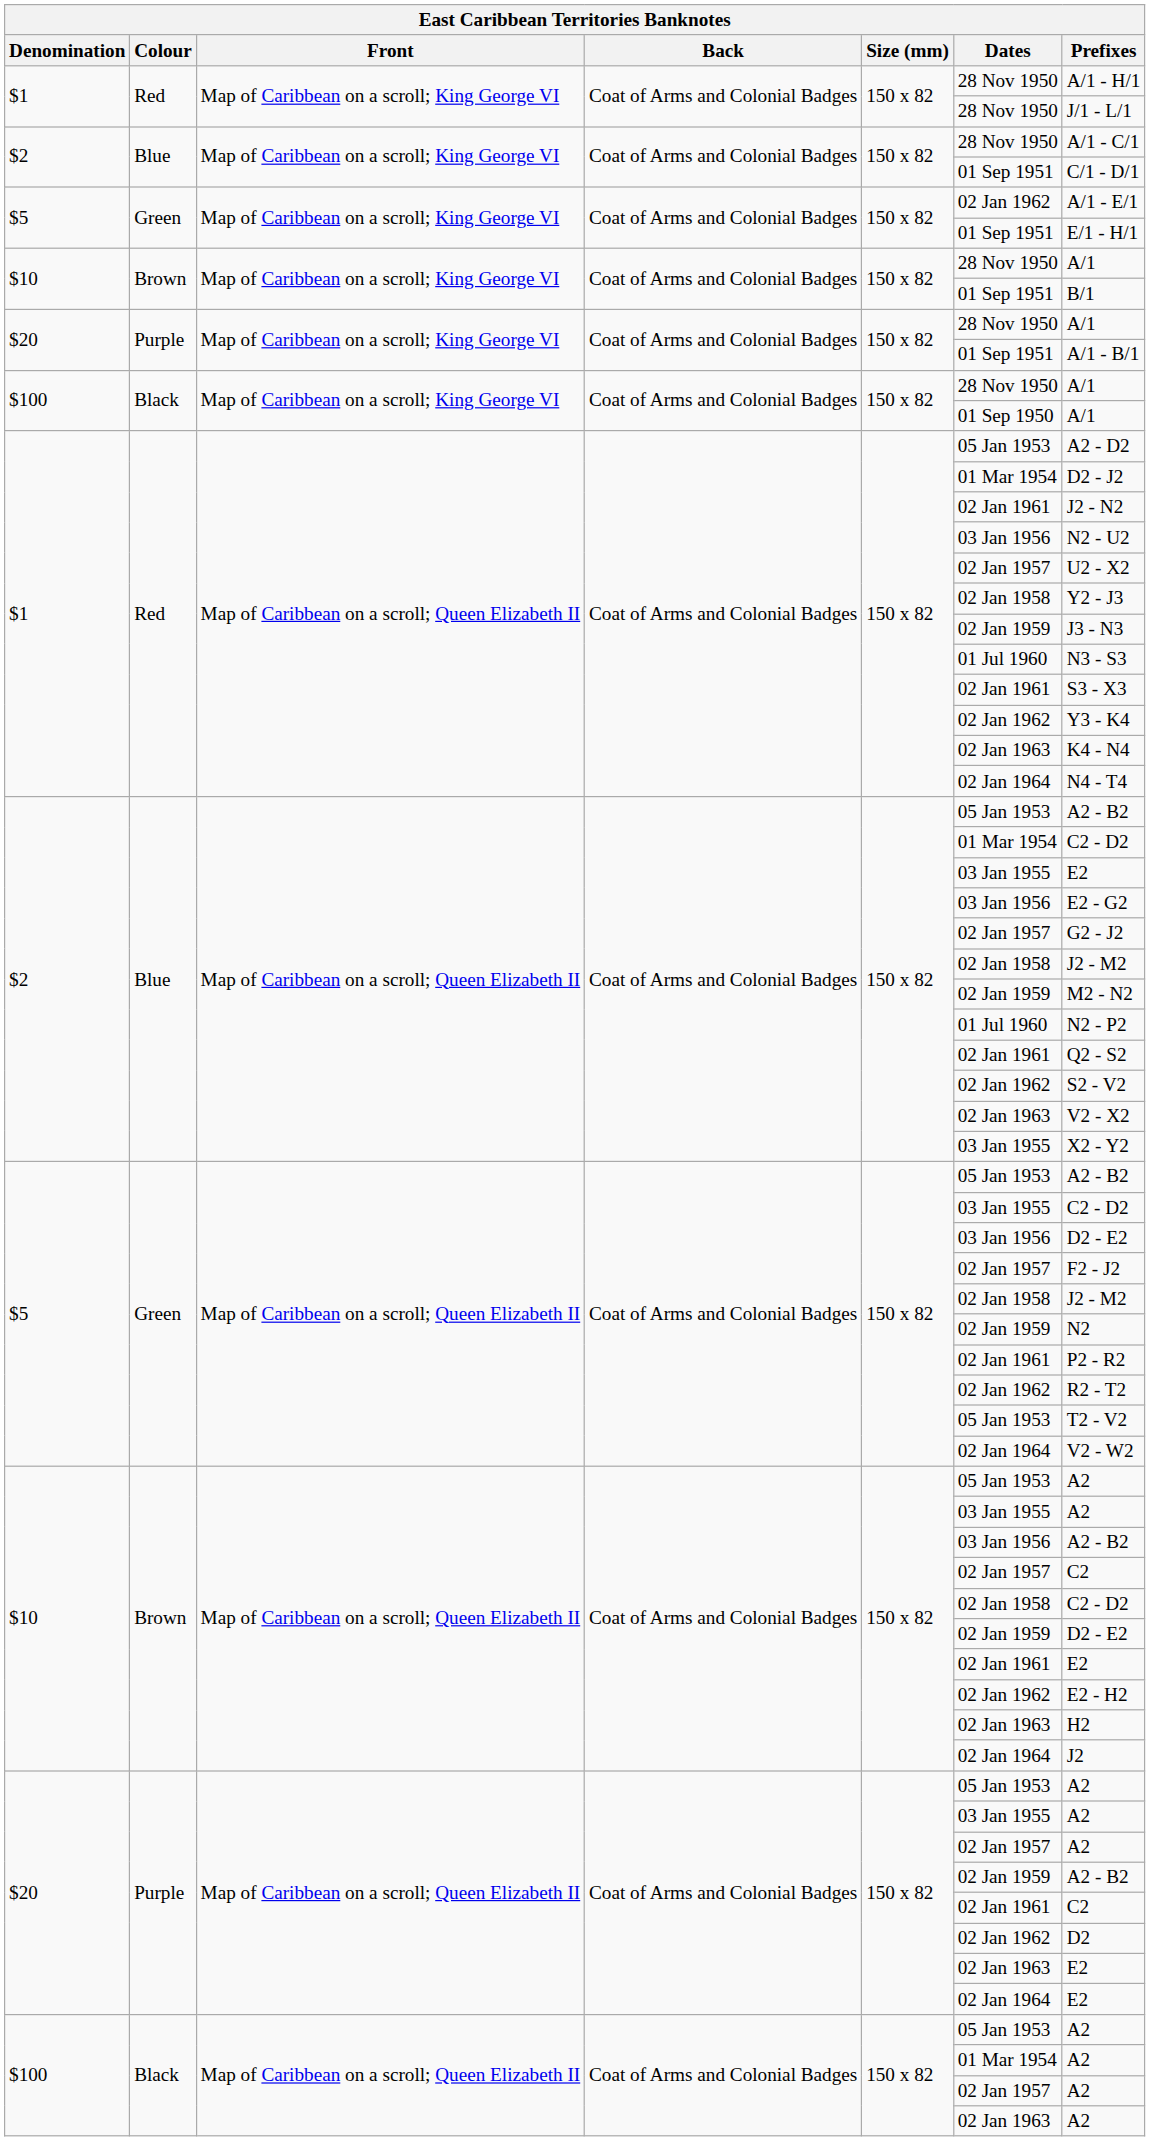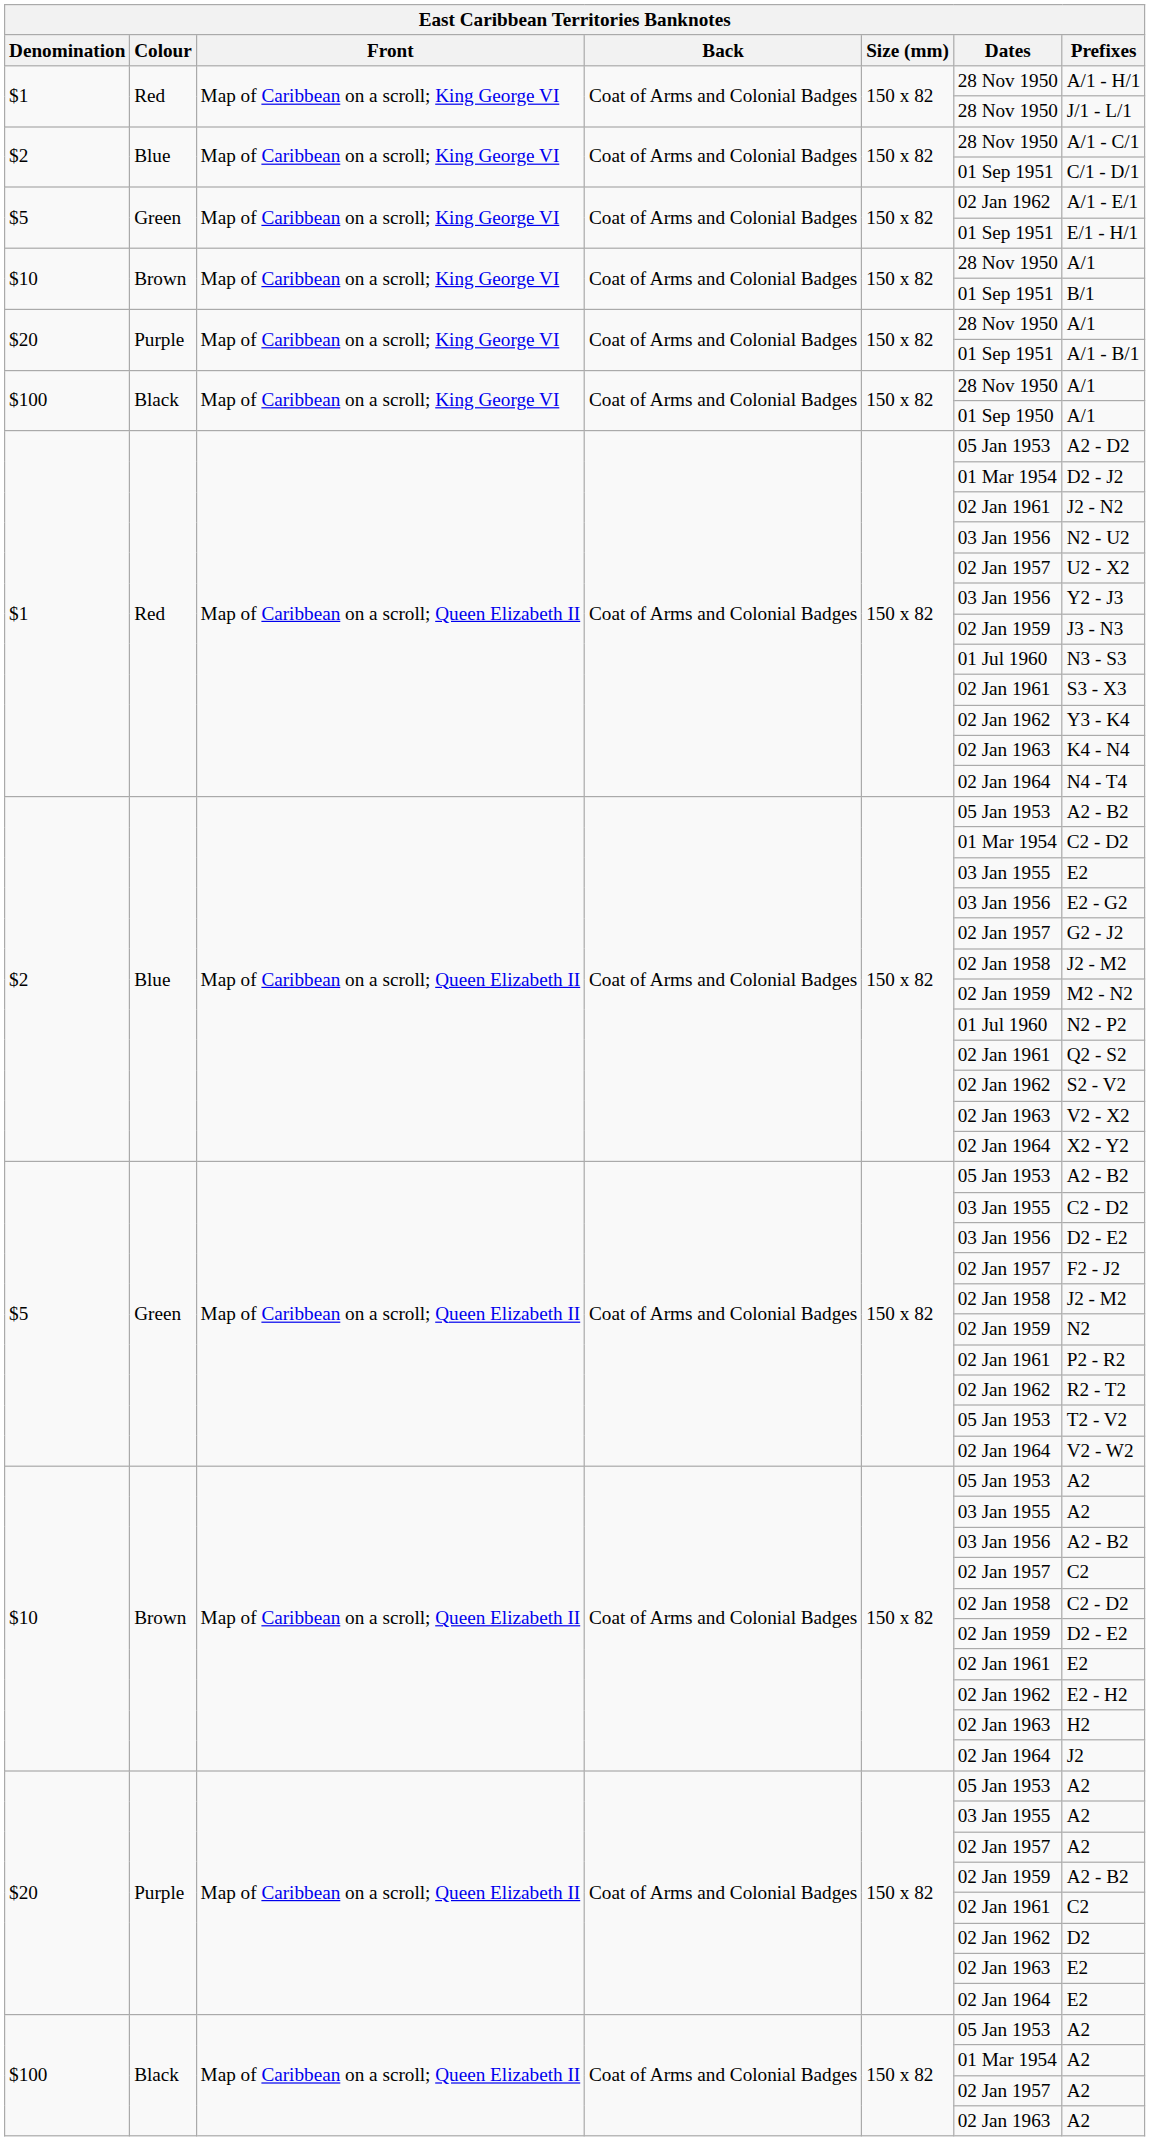(1004, 598) 02 Jan 1958 -> (1004, 598) 03 Jan 1956
(1004, 1146) 03 Jan 1955 -> (1004, 1146) 02 Jan 1964
